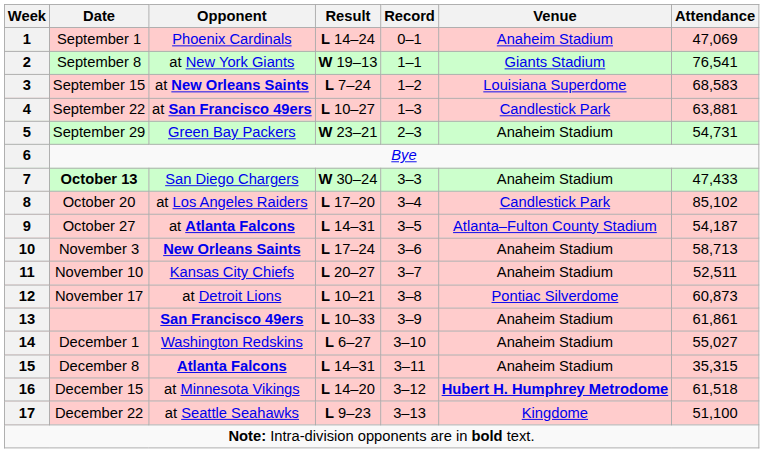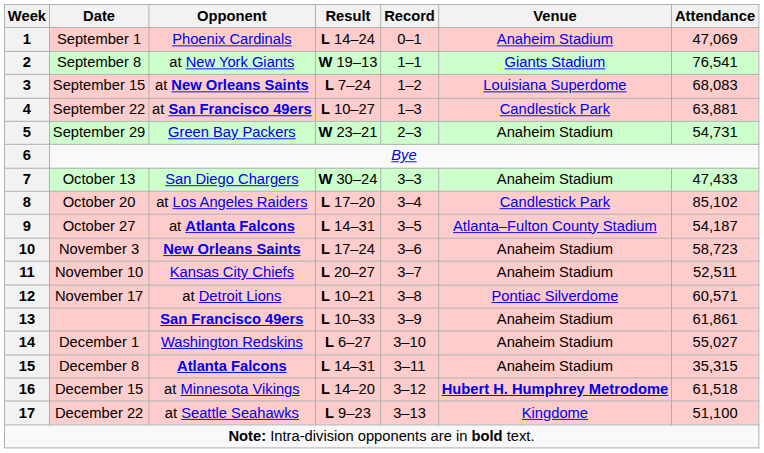(715, 86) 68,583 -> (715, 86) 68,083
(99, 179) bold -> (99, 179) normal
(715, 249) 58,713 -> (715, 249) 58,723
(715, 296) 60,873 -> (715, 296) 60,571
